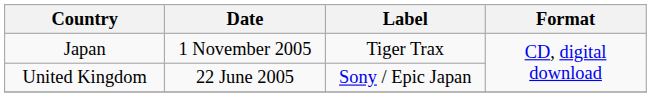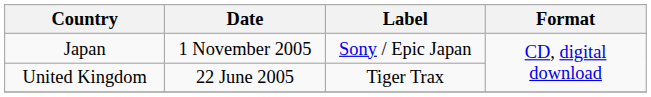(405, 48) Tiger Trax -> (405, 48) Sony / Epic Japan
(405, 77) Sony / Epic Japan -> (405, 77) Tiger Trax
